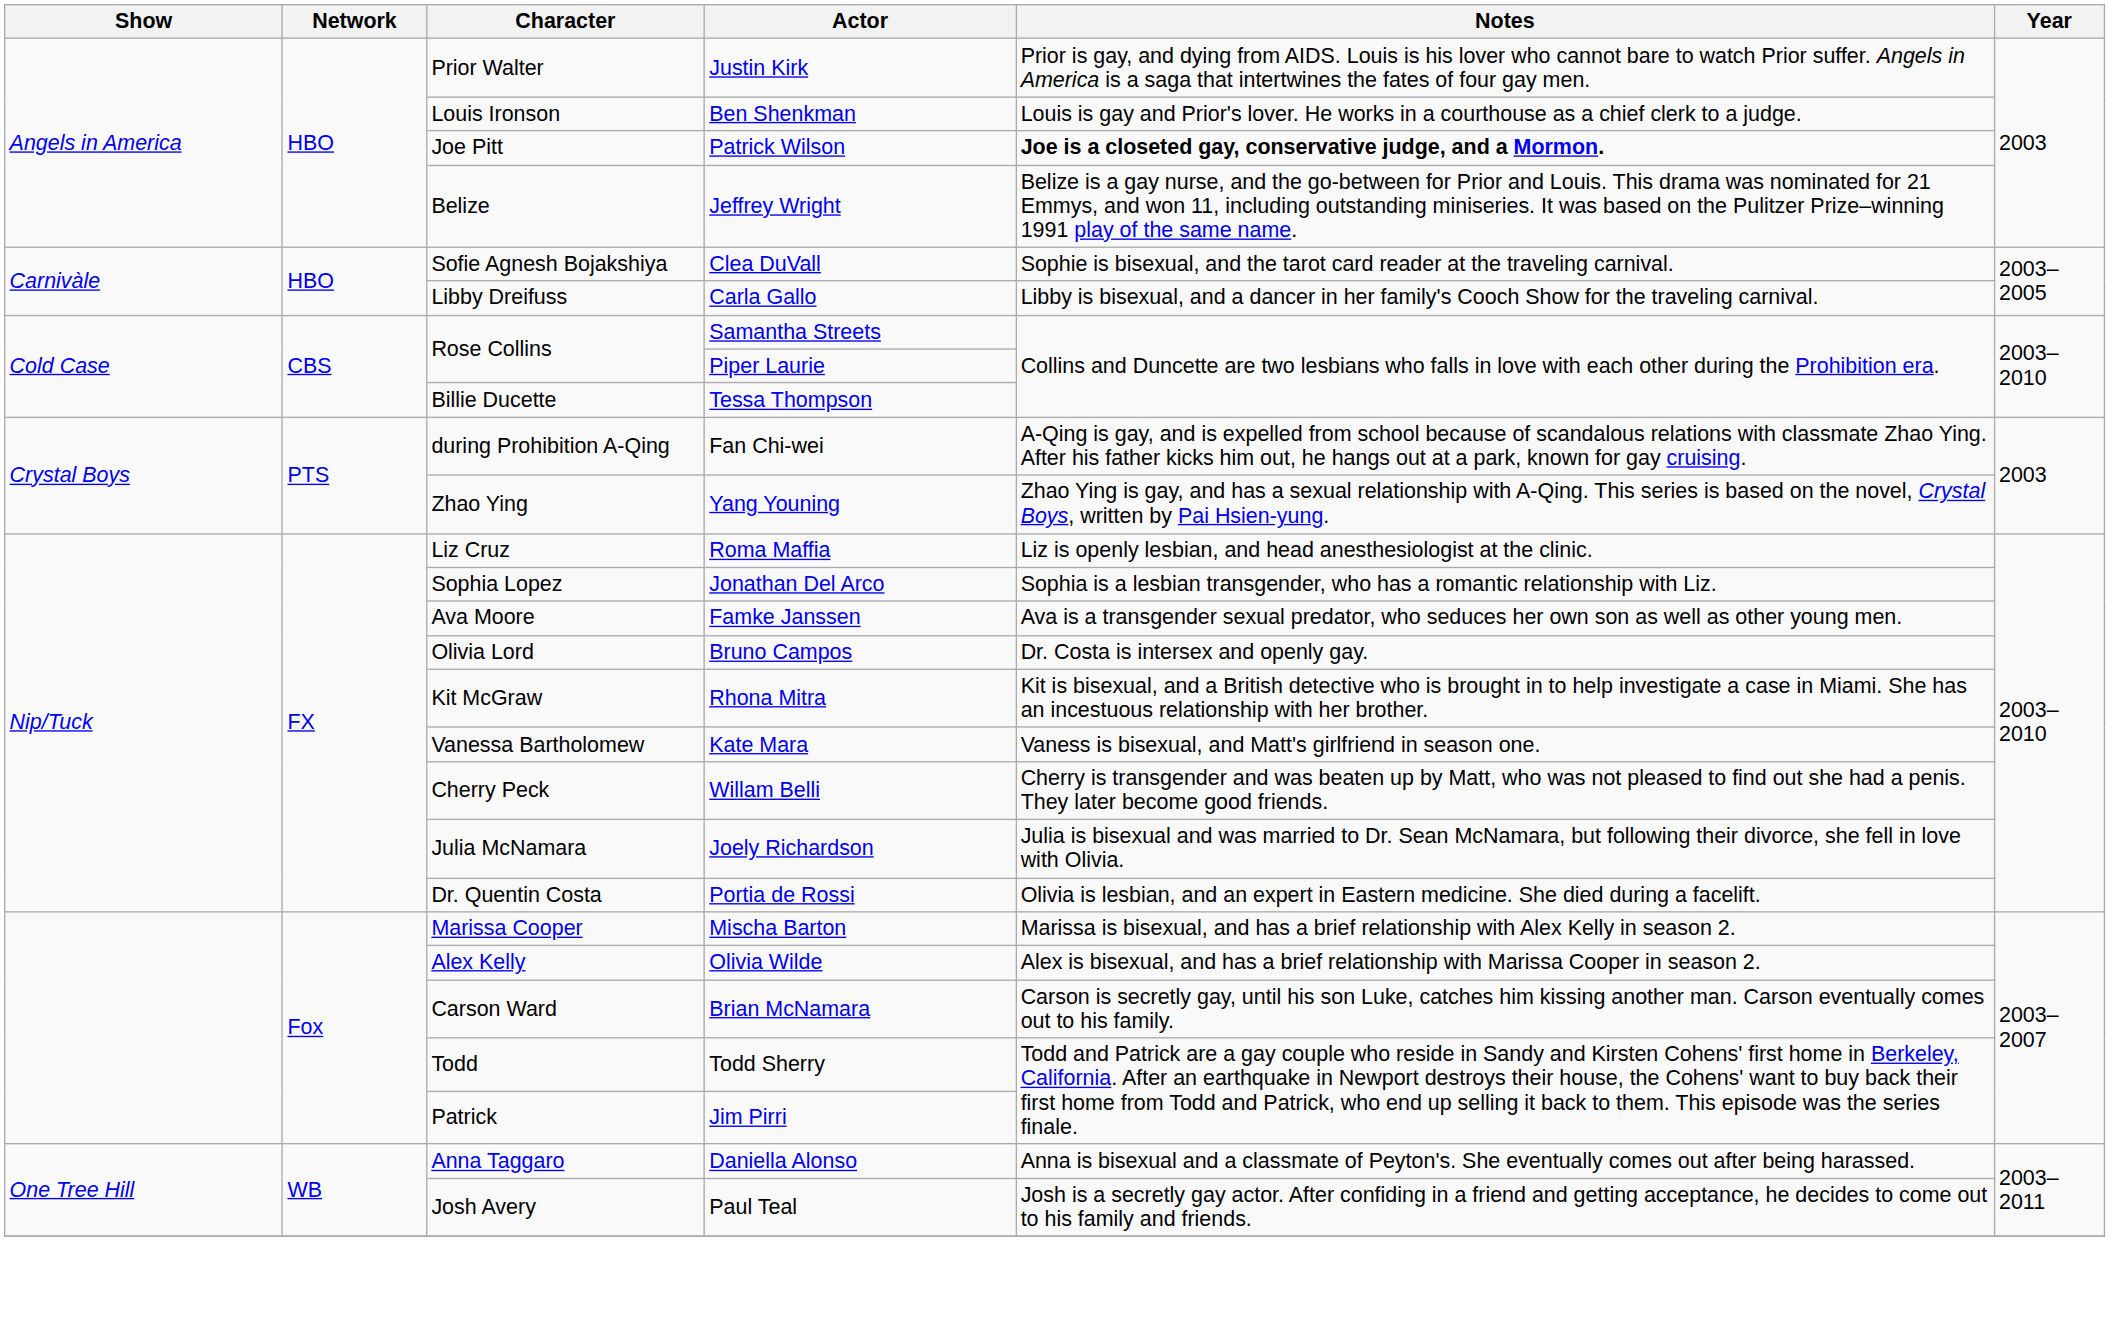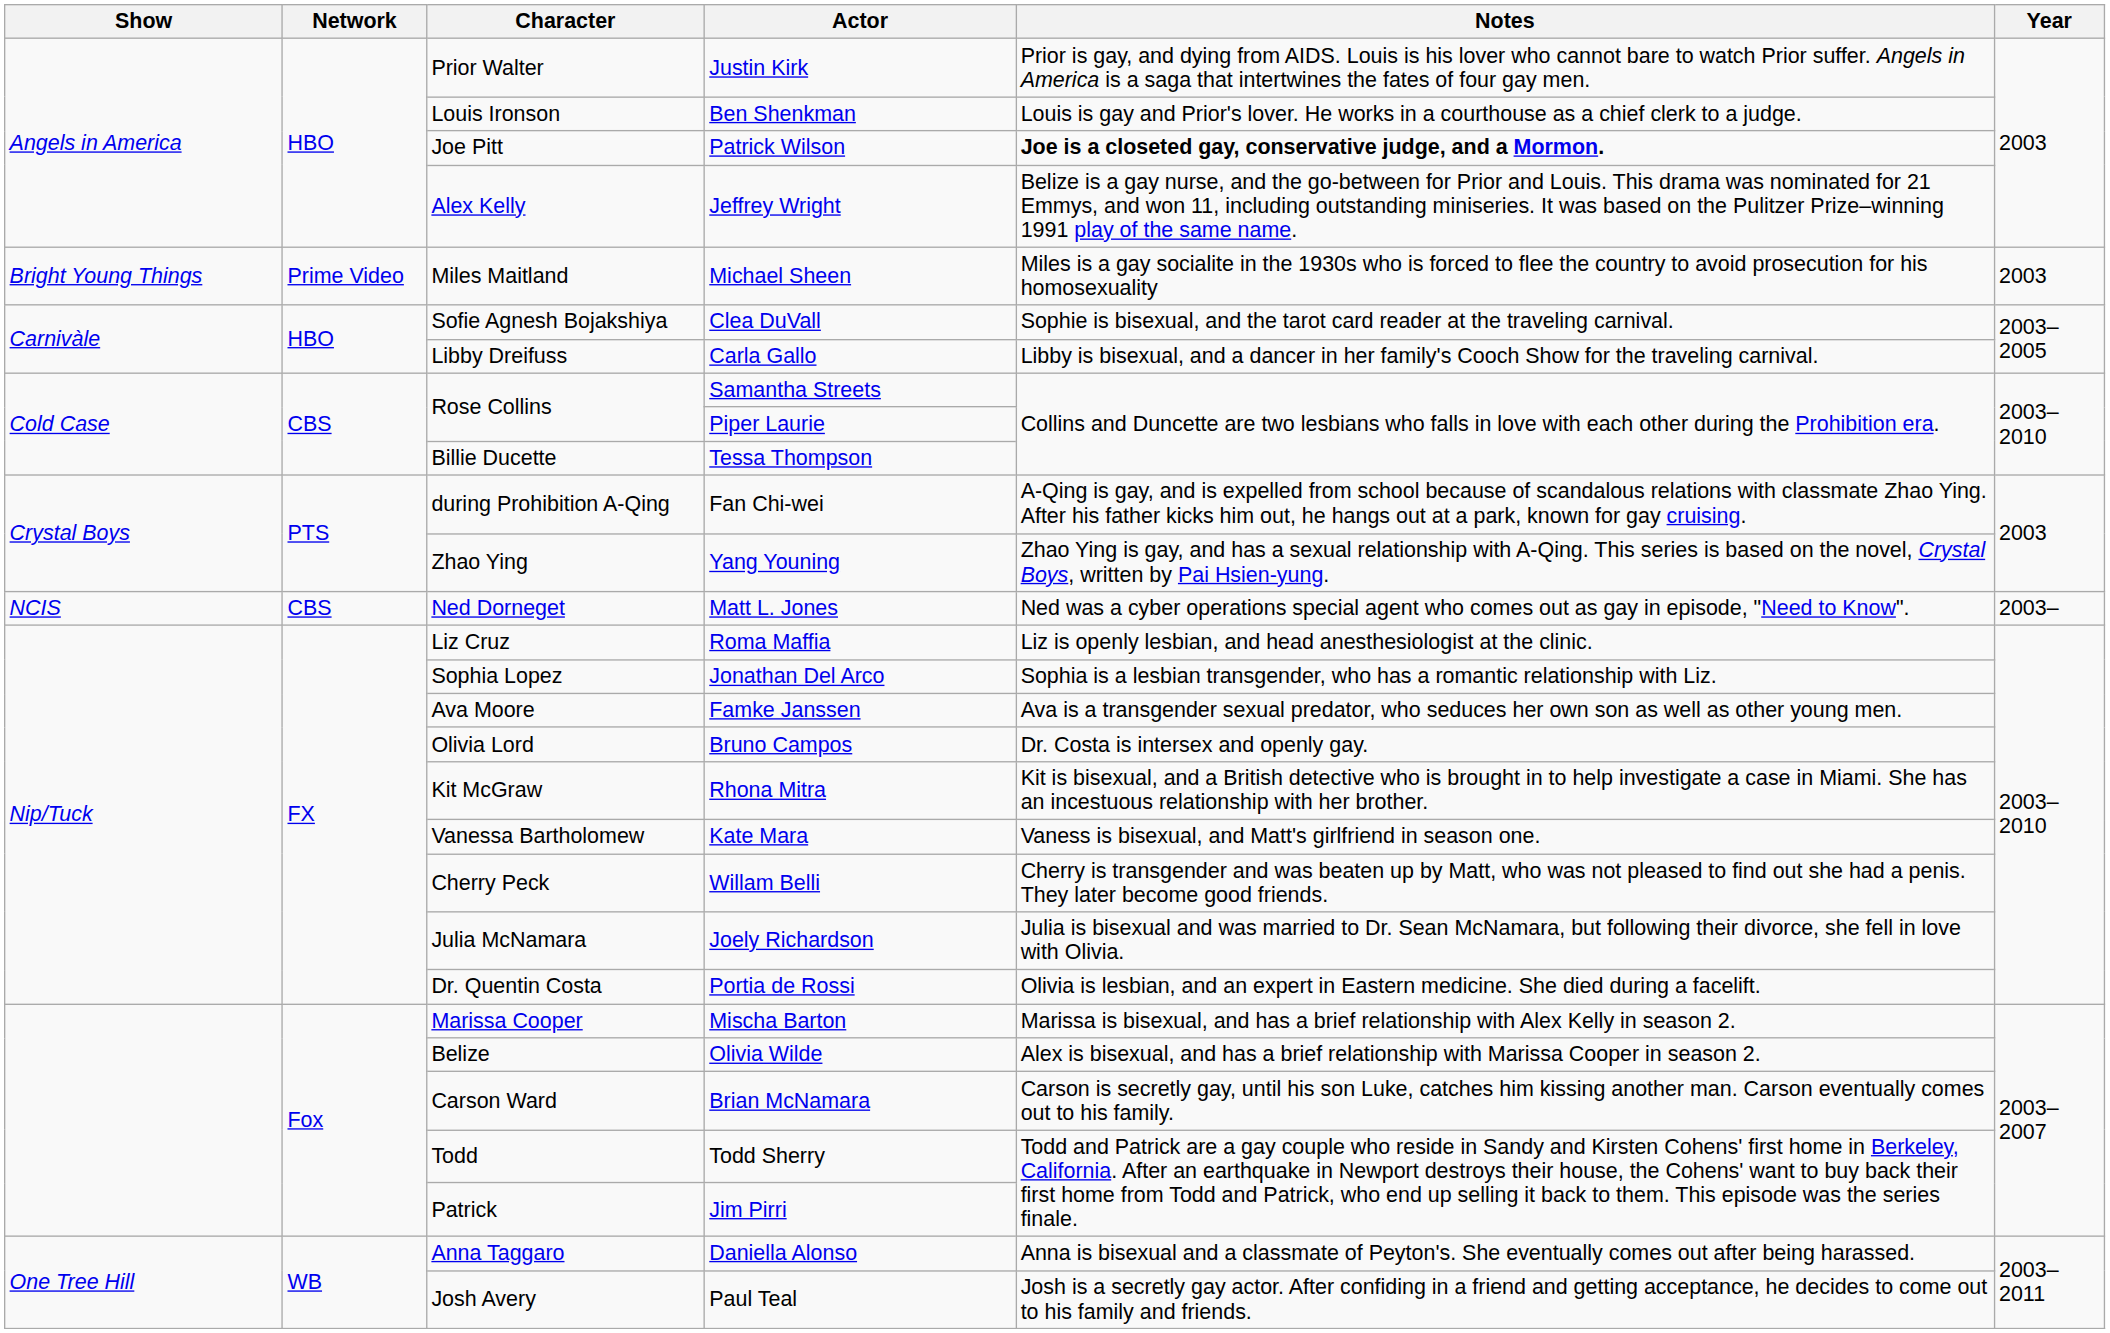(461, 205) Belize -> (478, 205) Alex Kelly
+ row: (780, 275)
+ row: (774, 608)
(478, 962) Alex Kelly -> (461, 1054) Belize
